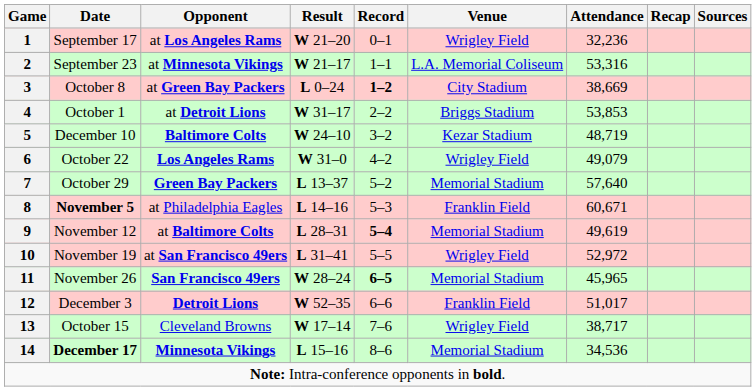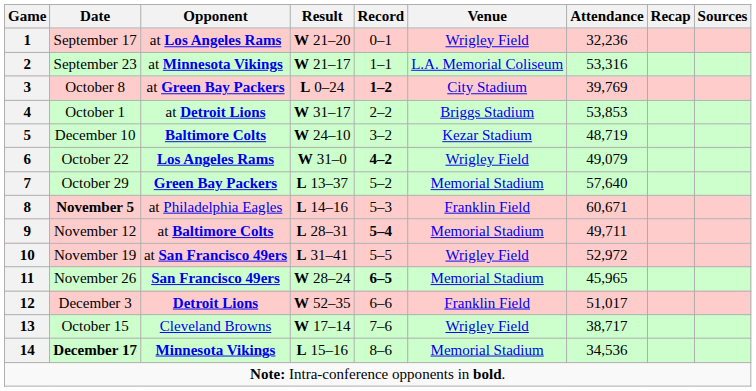(607, 87) 38,669 -> (607, 87) 39,769
(381, 159) normal -> (381, 159) bold
(607, 231) 49,619 -> (607, 231) 49,711
